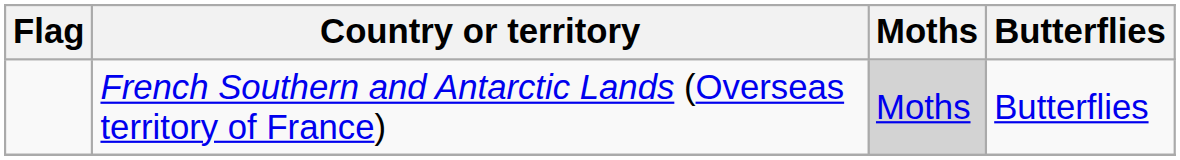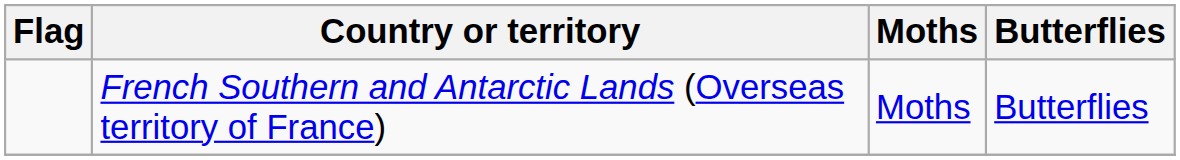(923, 106) lightgrey background -> (923, 106) no background
